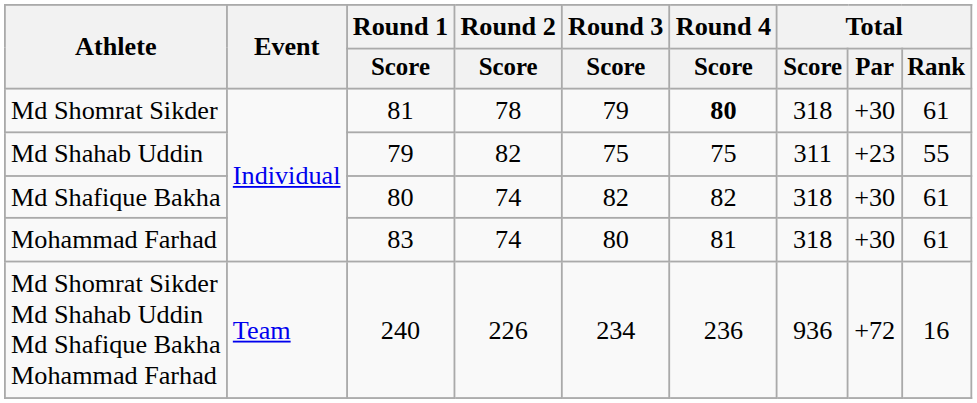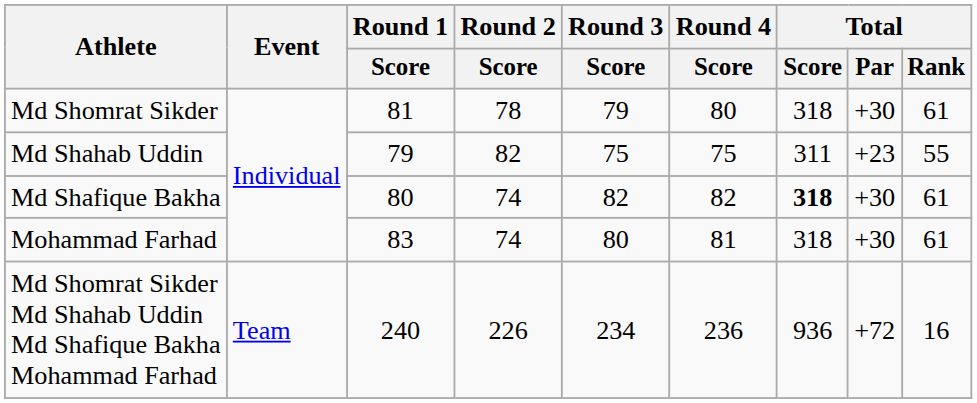(723, 110) bold -> (723, 110) normal
(813, 197) normal -> (813, 197) bold
